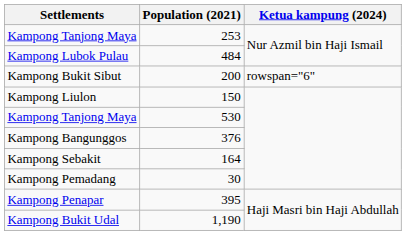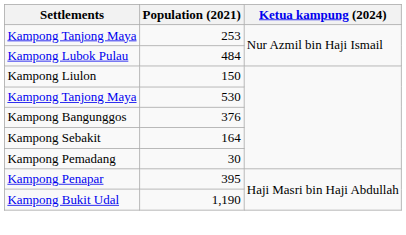- row: (64, 76)
